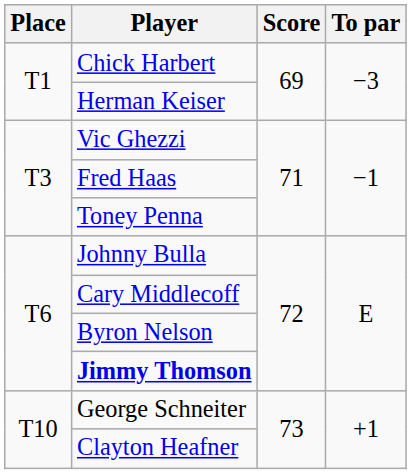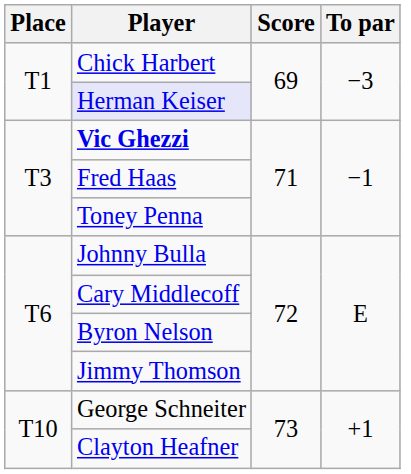(151, 100) no background -> (151, 100) lavender background
(131, 139) normal -> (133, 139) bold
(164, 370) bold -> (159, 370) normal
